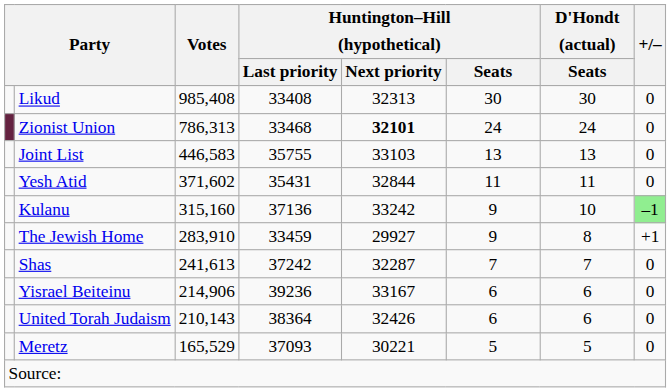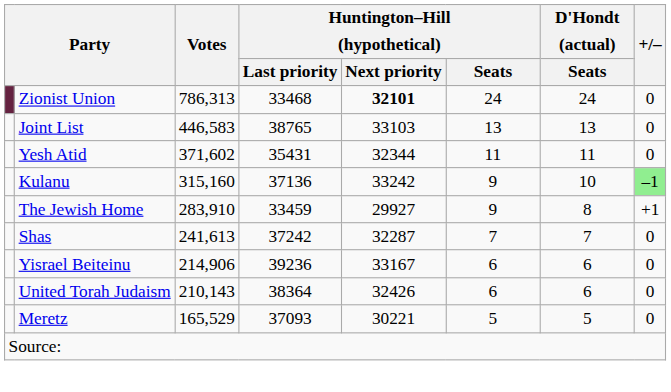- row: (39, 99)
(290, 154) 35755 -> (290, 126) 38765
(394, 181) 32844 -> (394, 154) 32344
